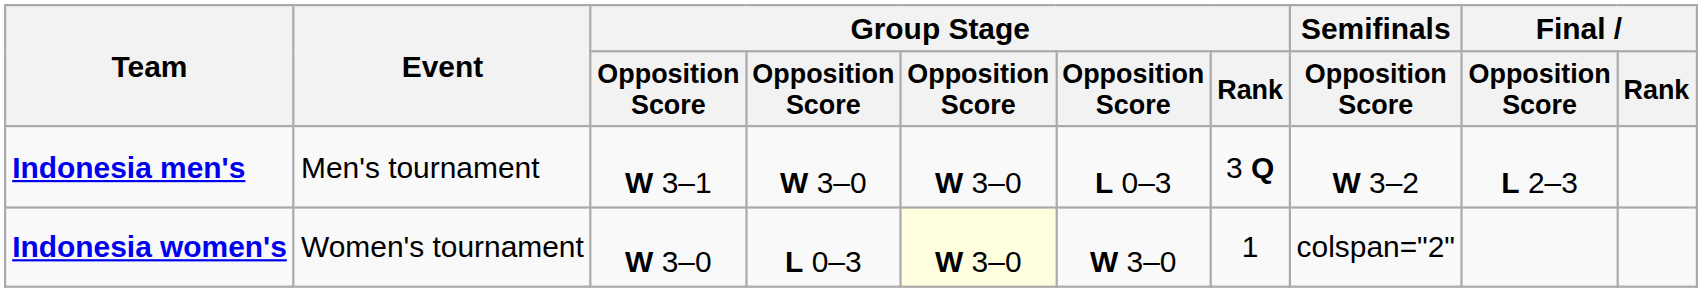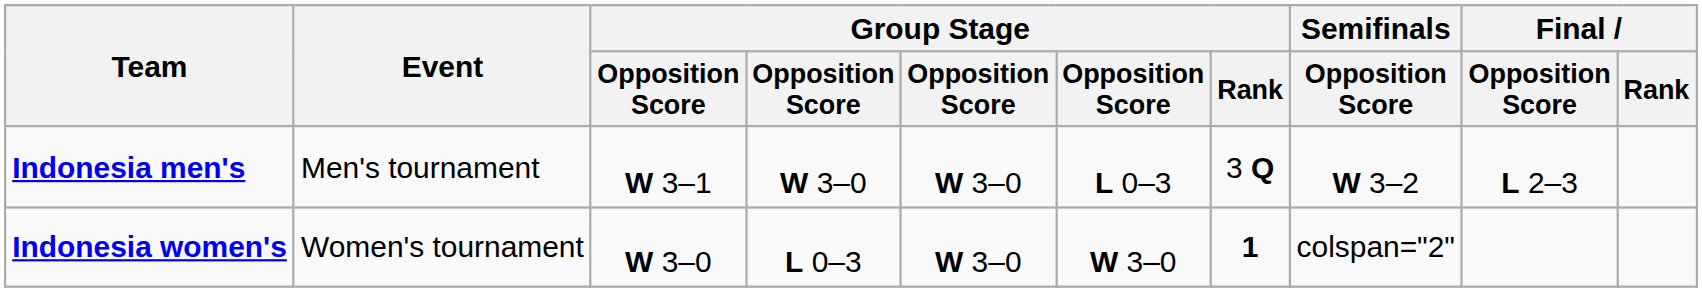(978, 263) lightyellow background -> (978, 263) no background
(1250, 247) normal -> (1250, 247) bold
